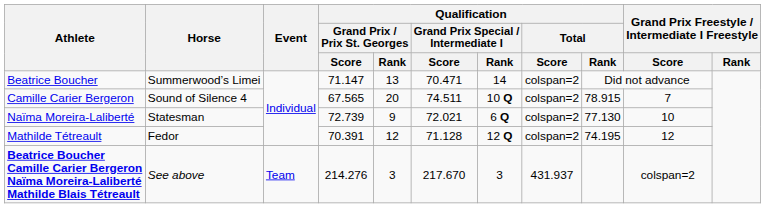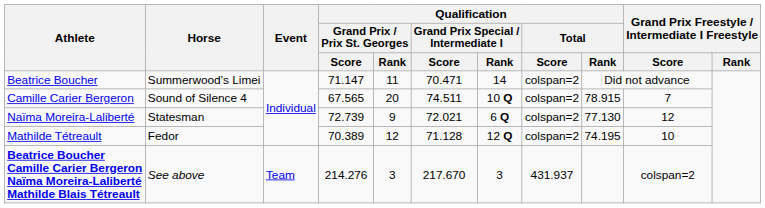(392, 80) 13 -> (392, 80) 11
(668, 118) 10 -> (668, 118) 12
(346, 136) 70.391 -> (346, 136) 70.389
(668, 136) 12 -> (668, 136) 10
